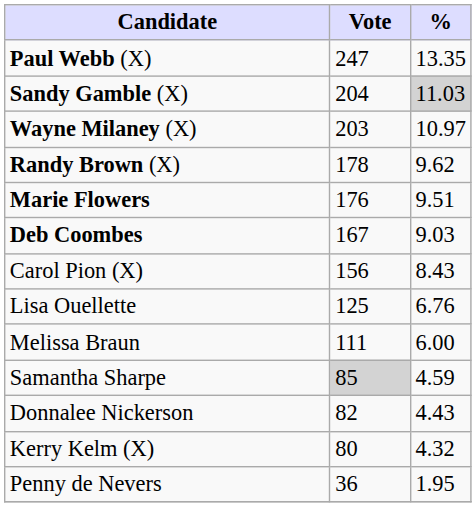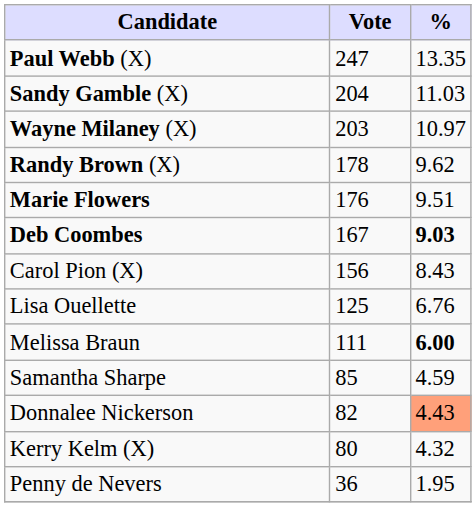(440, 93) lightgrey background -> (440, 93) no background
(435, 235) normal -> (435, 235) bold
(435, 341) normal -> (435, 341) bold
(346, 377) lightgrey background -> (346, 377) no background
(435, 413) no background -> (435, 413) lightsalmon background
